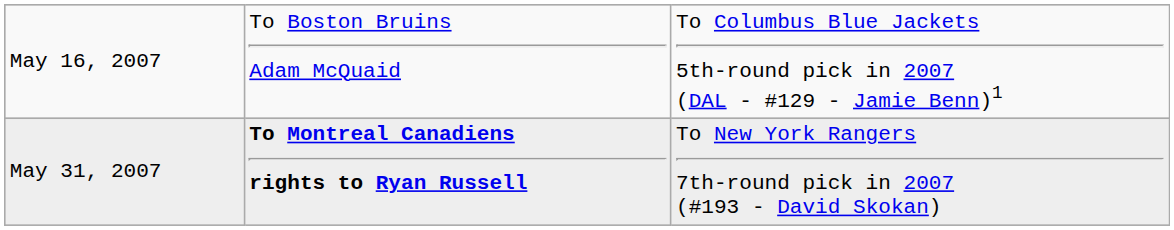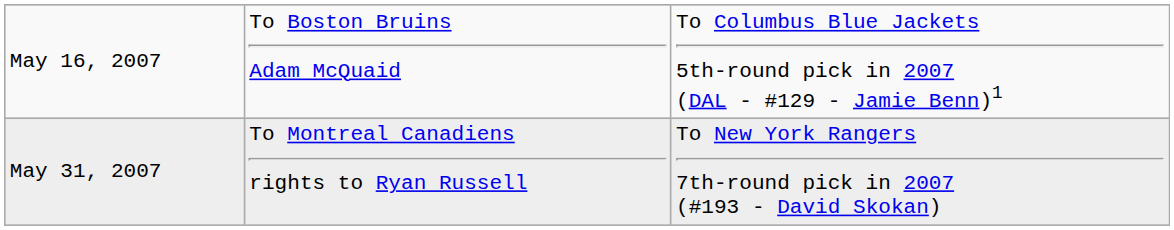(458, 159) bold -> (458, 159) normal
